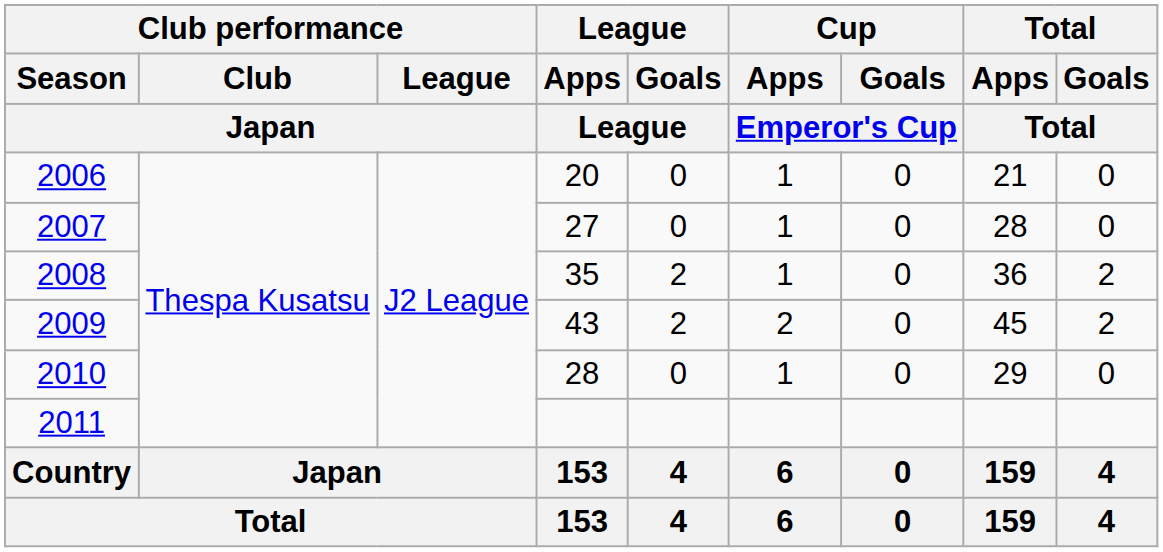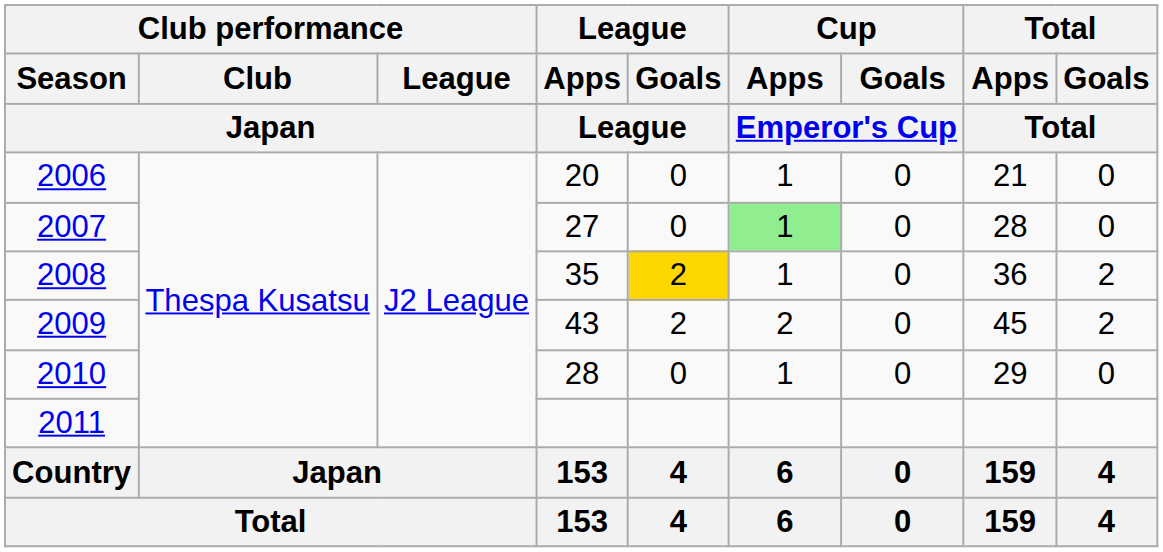(785, 226) no background -> (785, 226) lightgreen background
(678, 275) no background -> (678, 275) gold background
